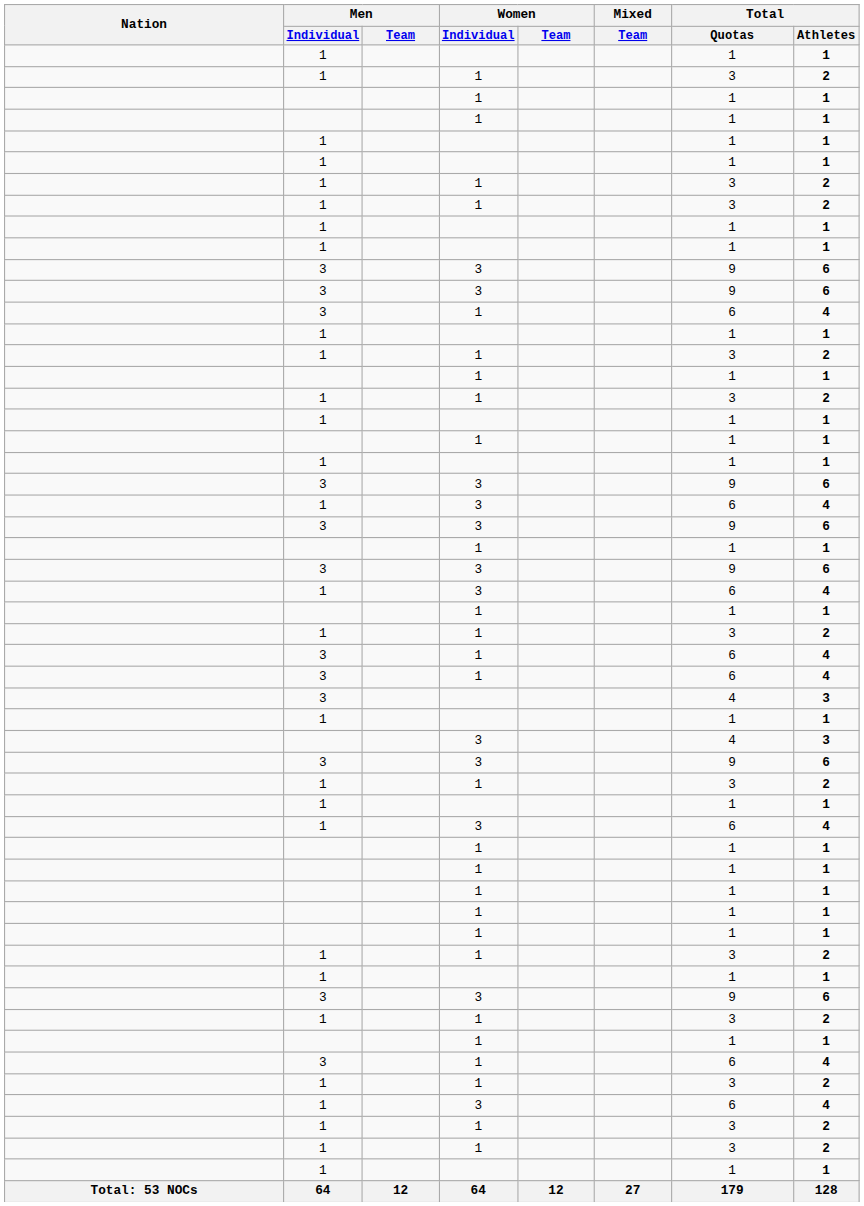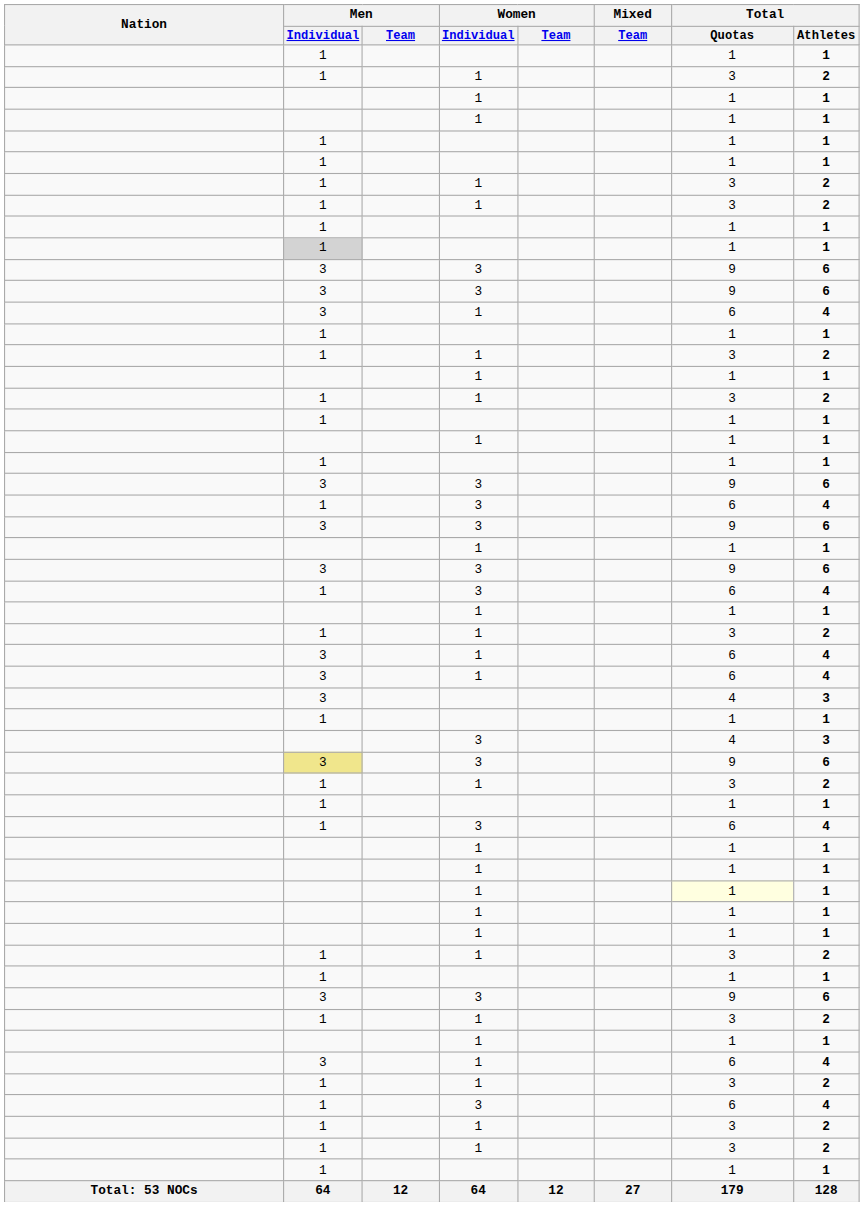(323, 248) no background -> (323, 248) lightgrey background
(323, 762) no background -> (323, 762) khaki background
(732, 891) no background -> (732, 891) lightyellow background
